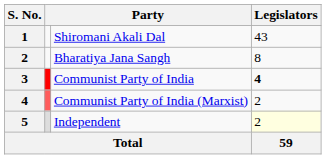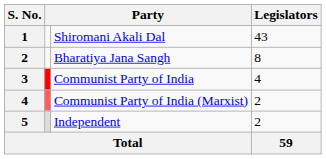(258, 79) bold -> (258, 79) normal
(258, 121) lightyellow background -> (258, 121) no background
